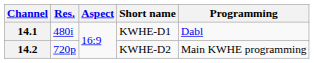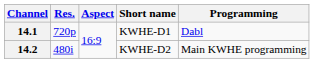(63, 31) 480i -> (65, 31) 720p
(65, 49) 720p -> (63, 49) 480i
